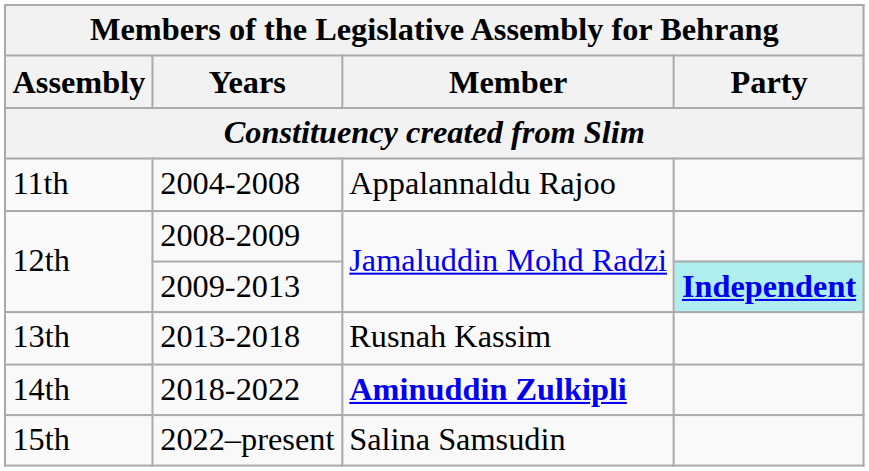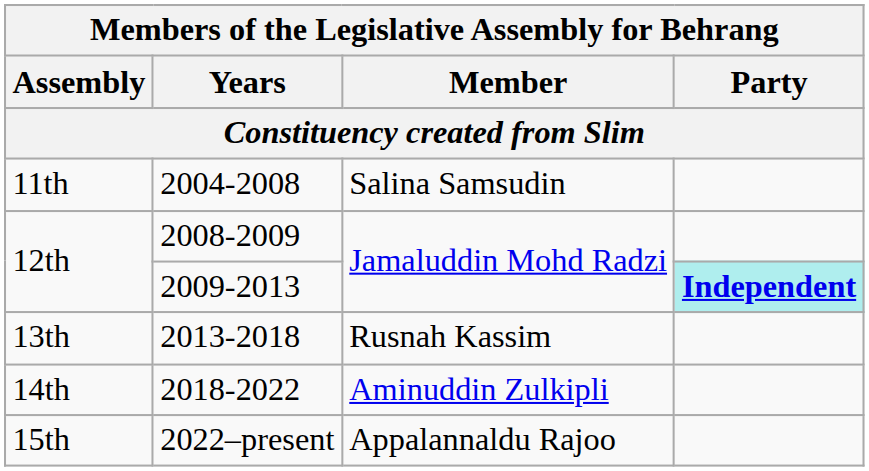(483, 183) Appalannaldu Rajoo -> (457, 183) Salina Samsudin
(488, 388) bold -> (479, 388) normal
(457, 440) Salina Samsudin -> (483, 440) Appalannaldu Rajoo
